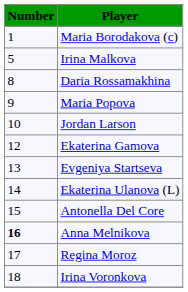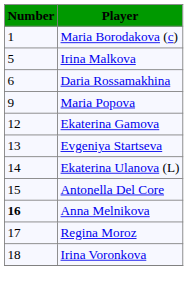(11, 80) 8 -> (11, 80) 6
- row: (98, 124)
